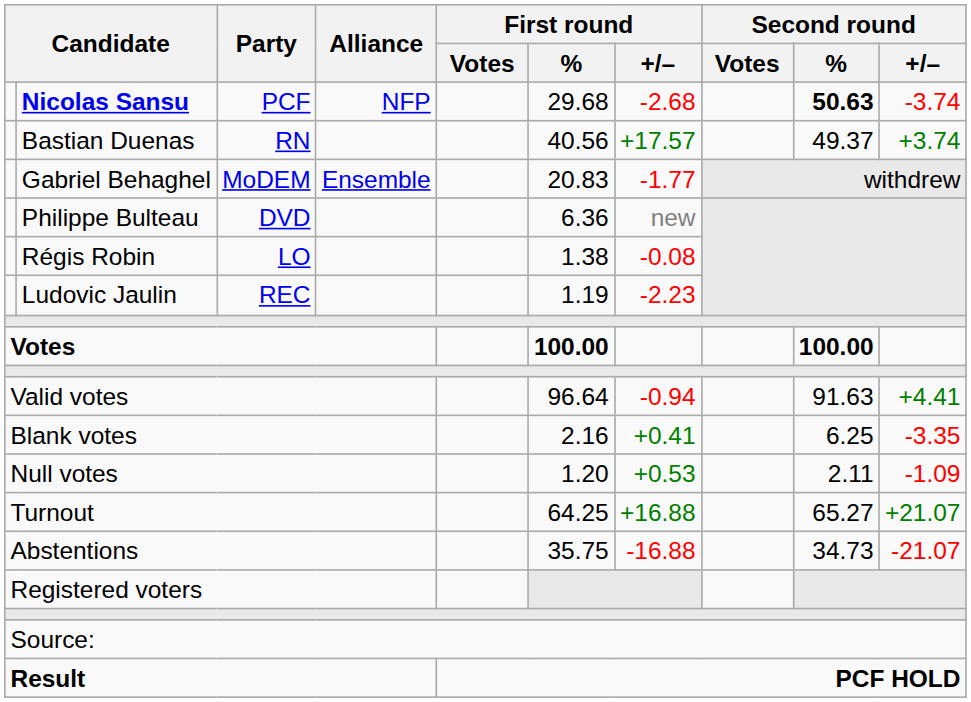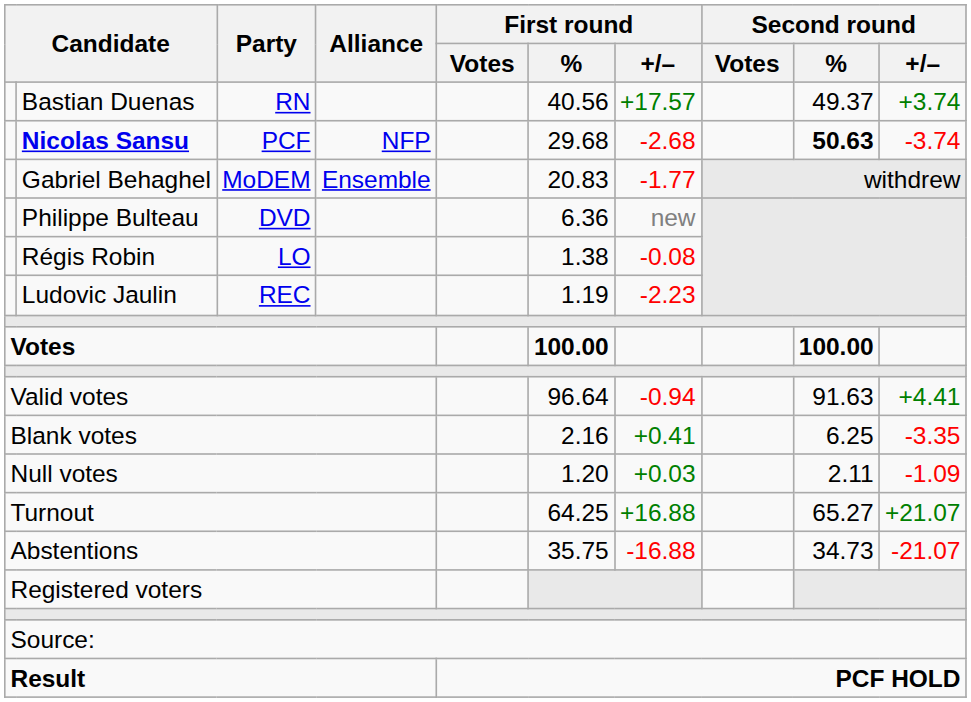rows swapped: (108, 141) <-> (105, 102)
(665, 473) +0.53 -> (665, 473) +0.03
